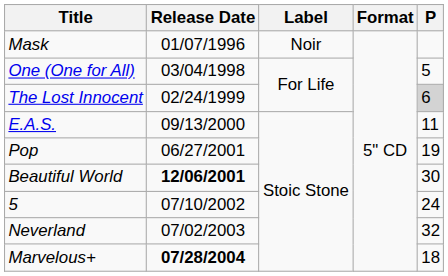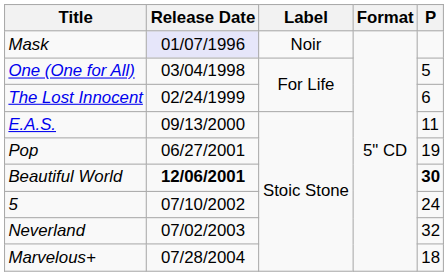(203, 44) no background -> (203, 44) lavender background
(426, 97) lightgrey background -> (426, 97) no background
(431, 177) normal -> (431, 177) bold
(203, 257) bold -> (203, 257) normal
